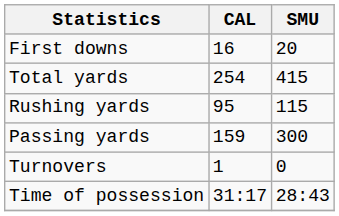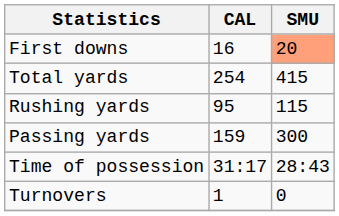(286, 49) no background -> (286, 49) lightsalmon background
rows swapped: (58, 167) <-> (107, 196)
